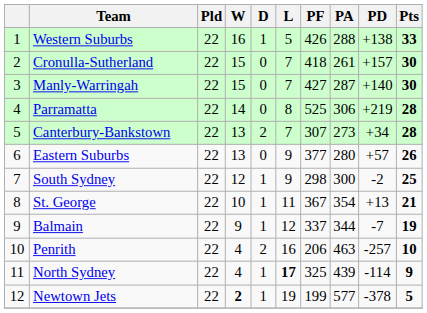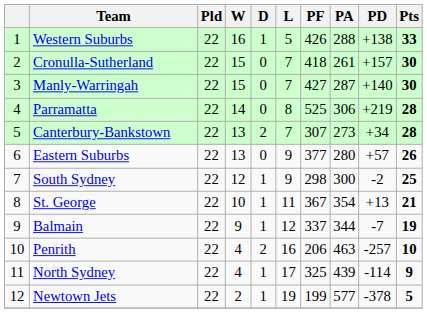(288, 272) bold -> (288, 272) normal
(238, 296) bold -> (238, 296) normal
